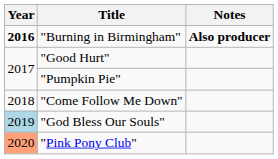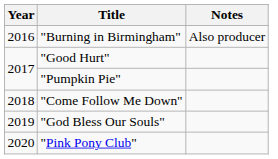(21, 36) bold -> (21, 36) normal
(230, 36) bold -> (227, 36) normal
(21, 121) lightblue background -> (21, 121) no background
(21, 143) lightsalmon background -> (21, 143) no background
